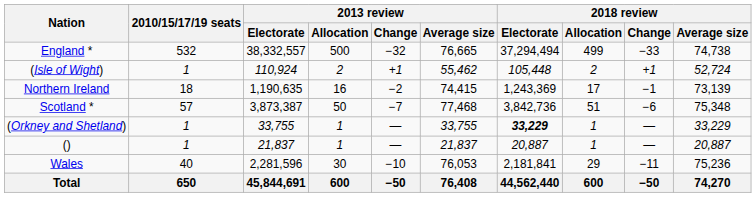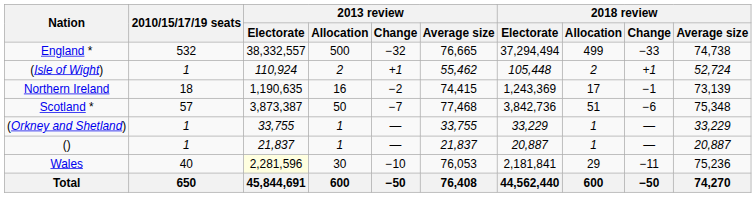(530, 126) bold -> (530, 126) normal
(276, 164) no background -> (276, 164) lightyellow background
